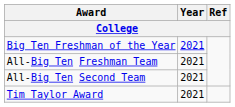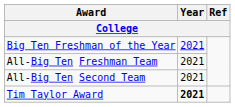(192, 94) normal -> (192, 94) bold
